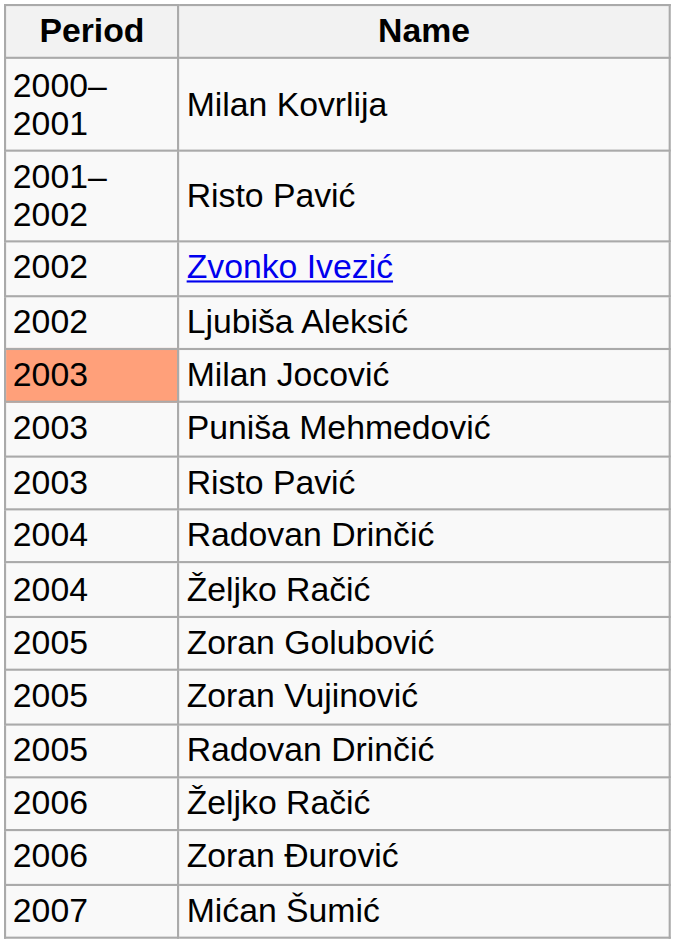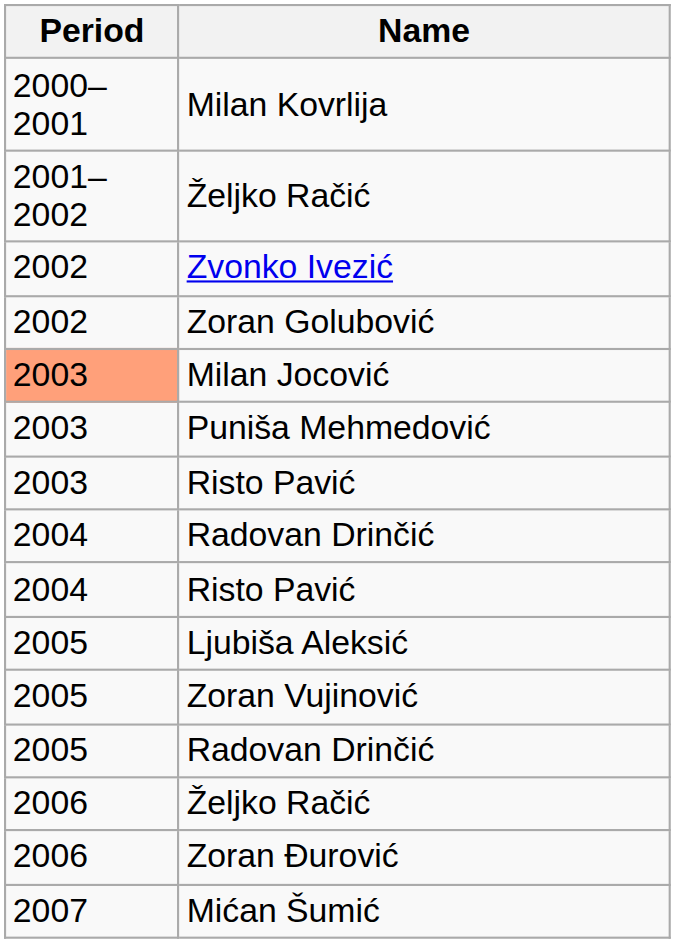(271, 195) Risto Pavić -> (279, 195) Željko Račić
(297, 321) Ljubiša Aleksić -> (310, 321) Zoran Golubović
(279, 589) Željko Račić -> (271, 589) Risto Pavić
(310, 642) Zoran Golubović -> (297, 642) Ljubiša Aleksić
